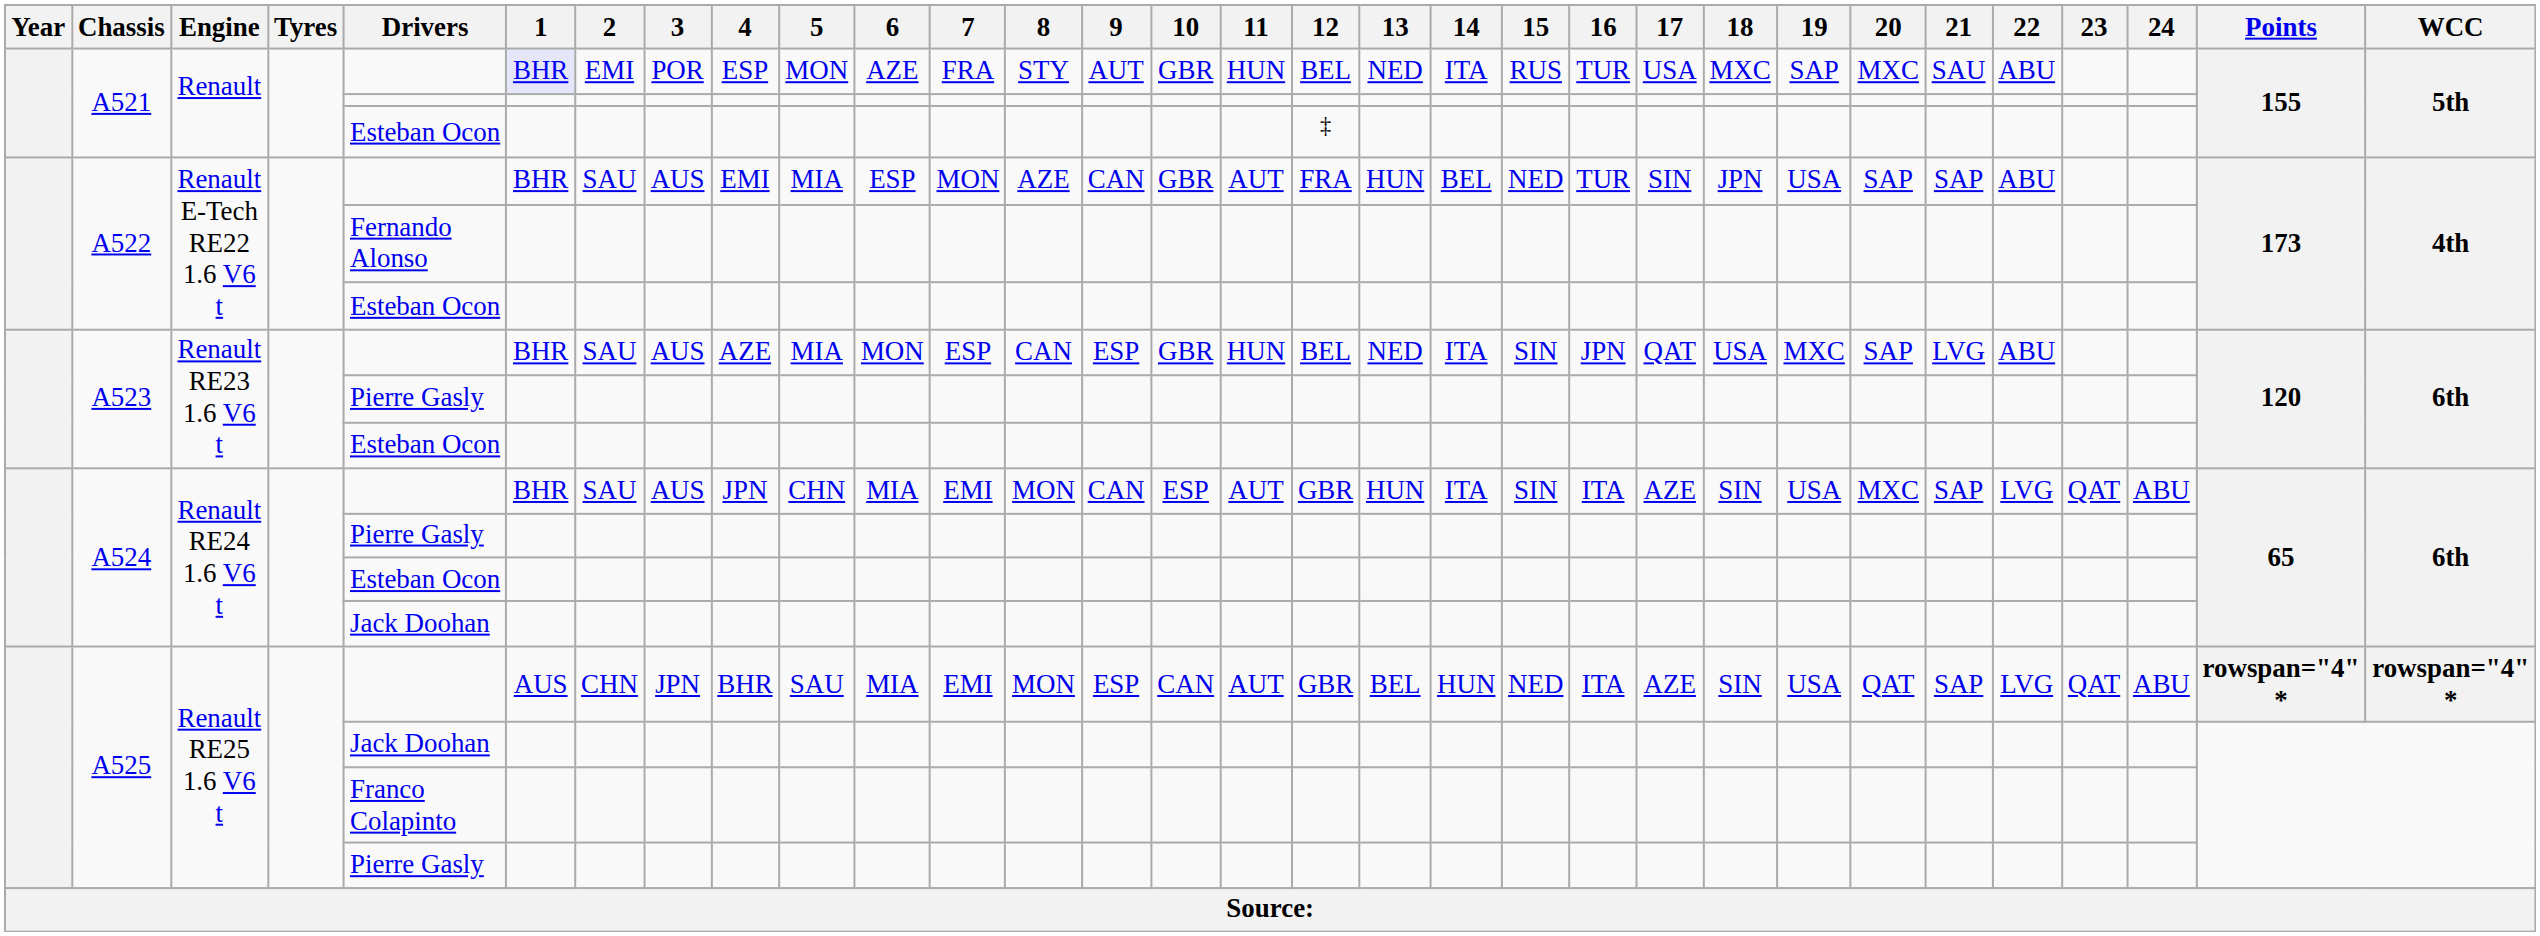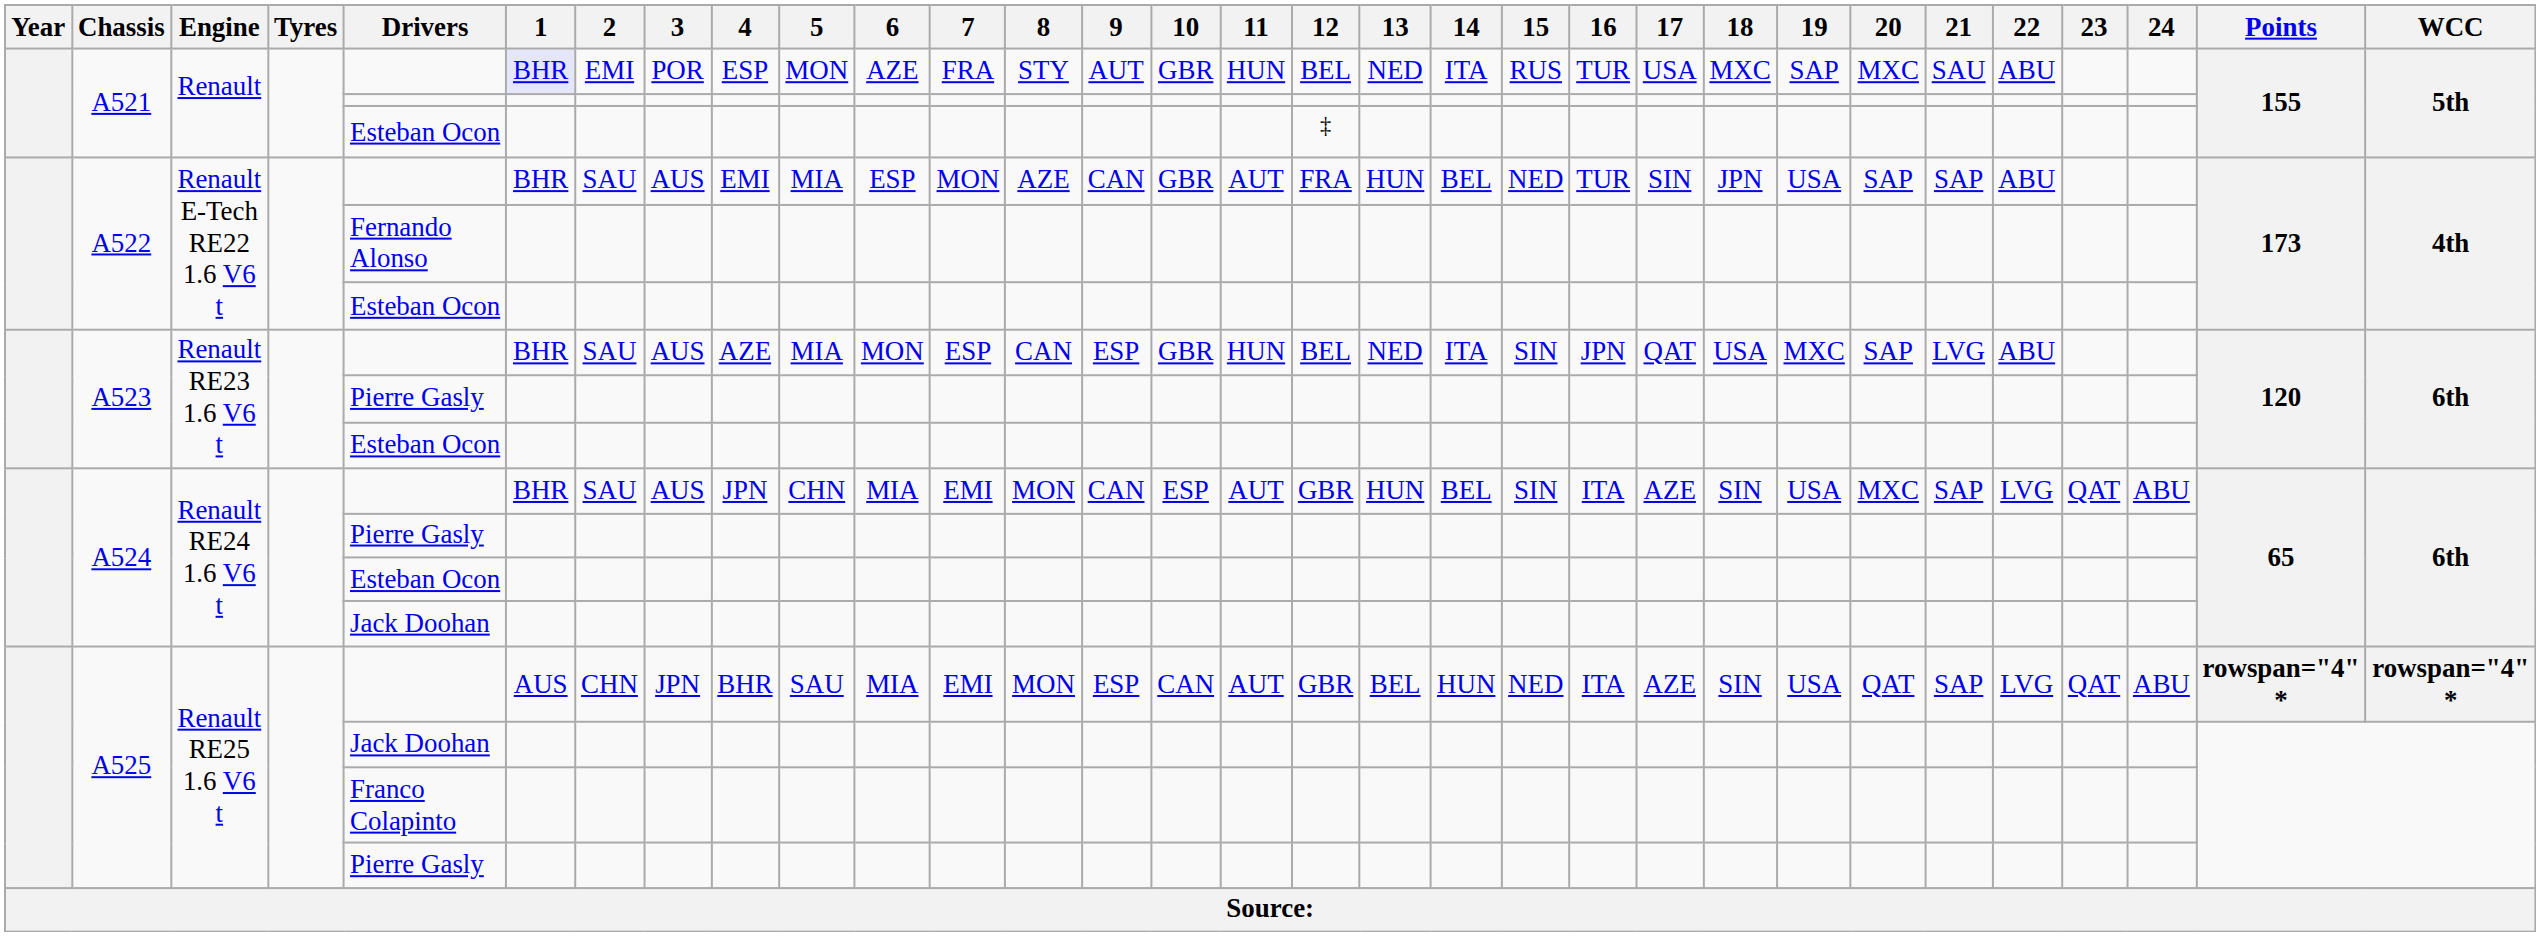(1466, 489) ITA -> (1466, 489) BEL
